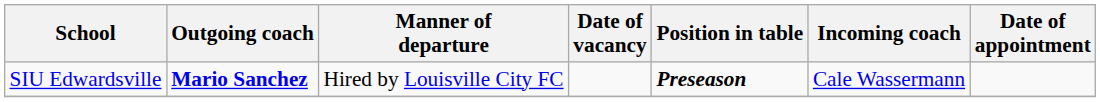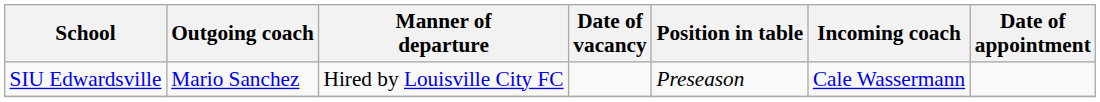(240, 79) bold -> (235, 79) normal
(701, 79) bold -> (700, 79) normal
